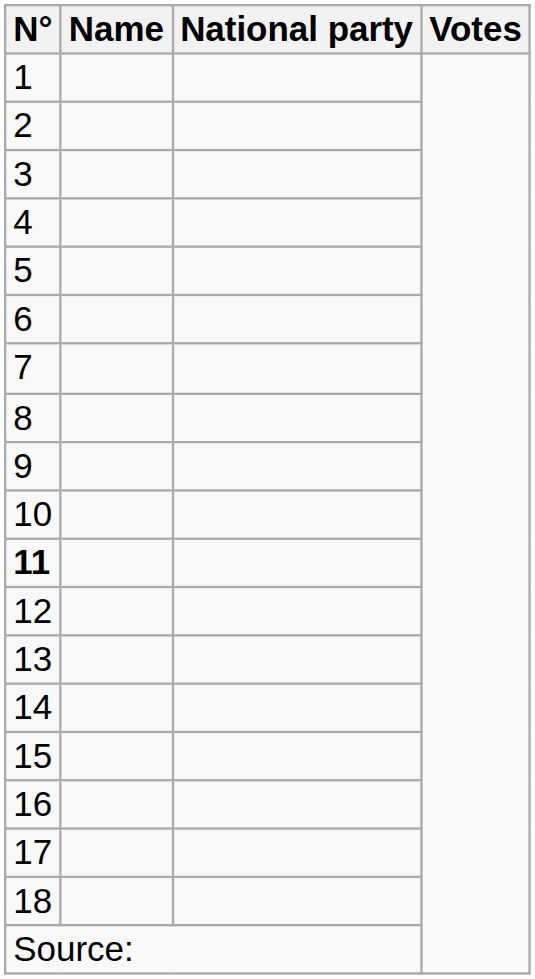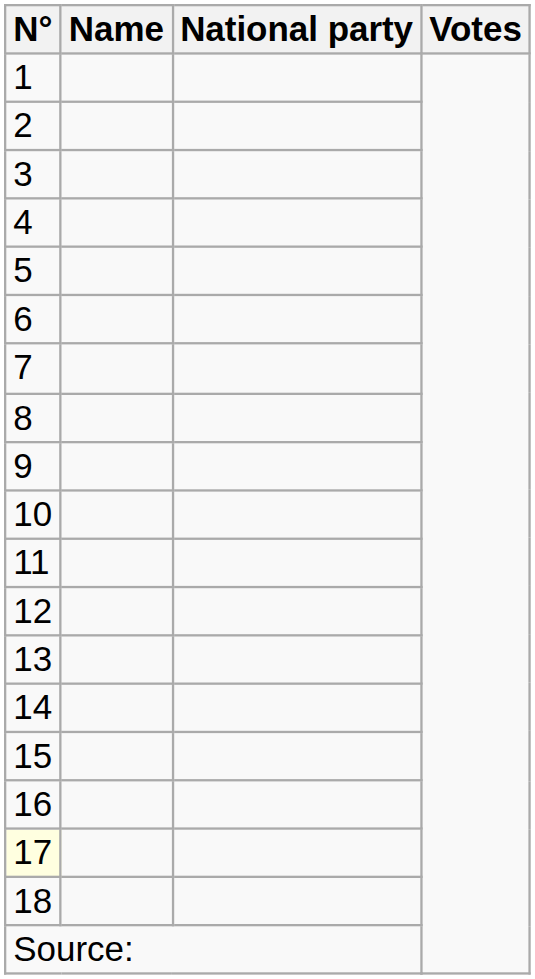(32, 561) bold -> (31, 561) normal
(33, 852) no background -> (33, 852) lightyellow background
